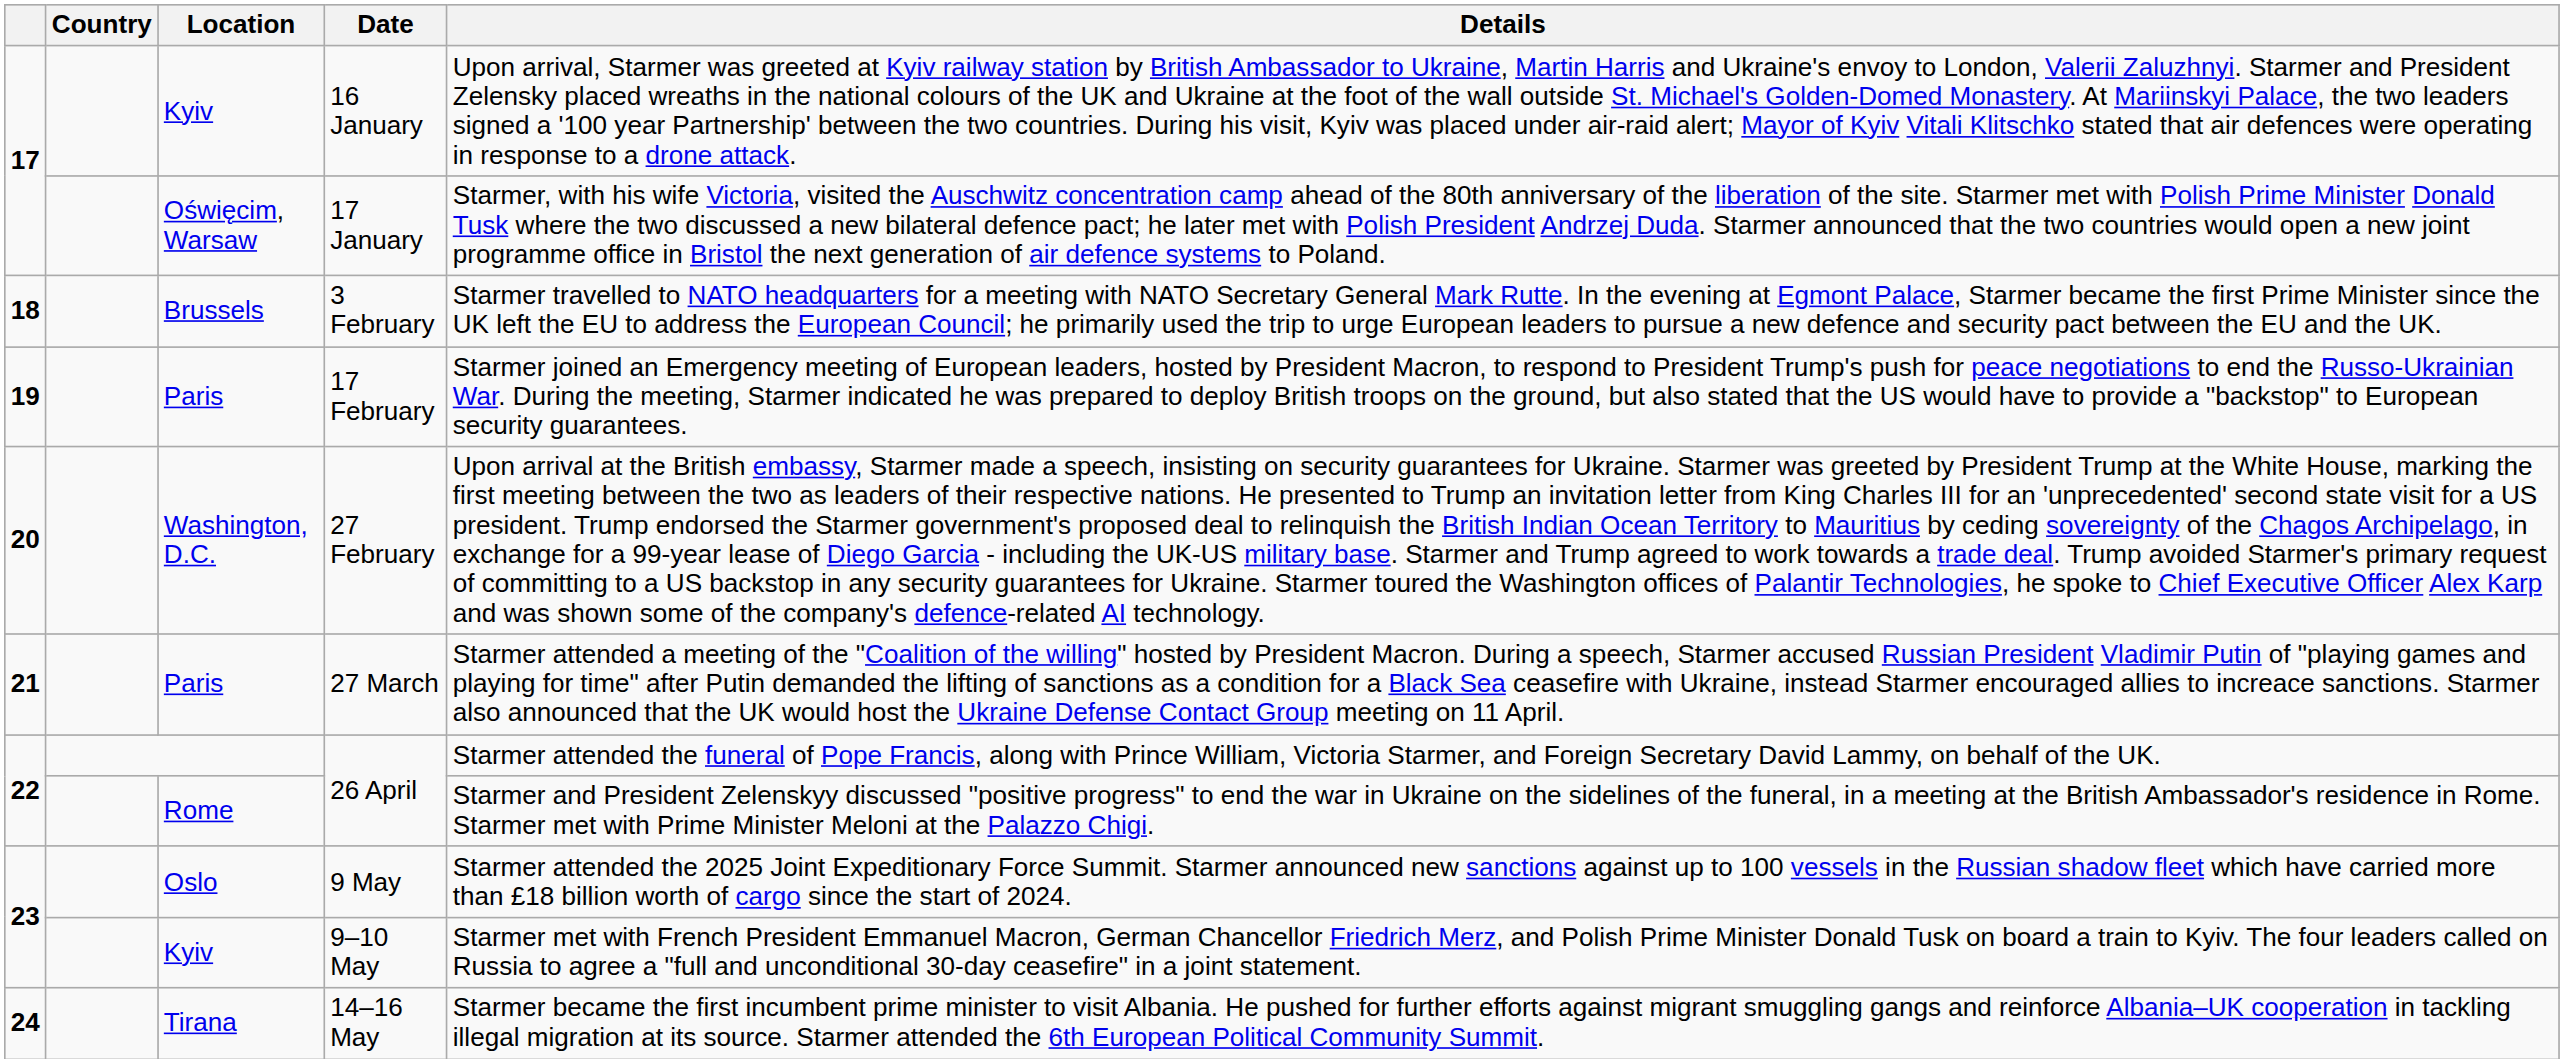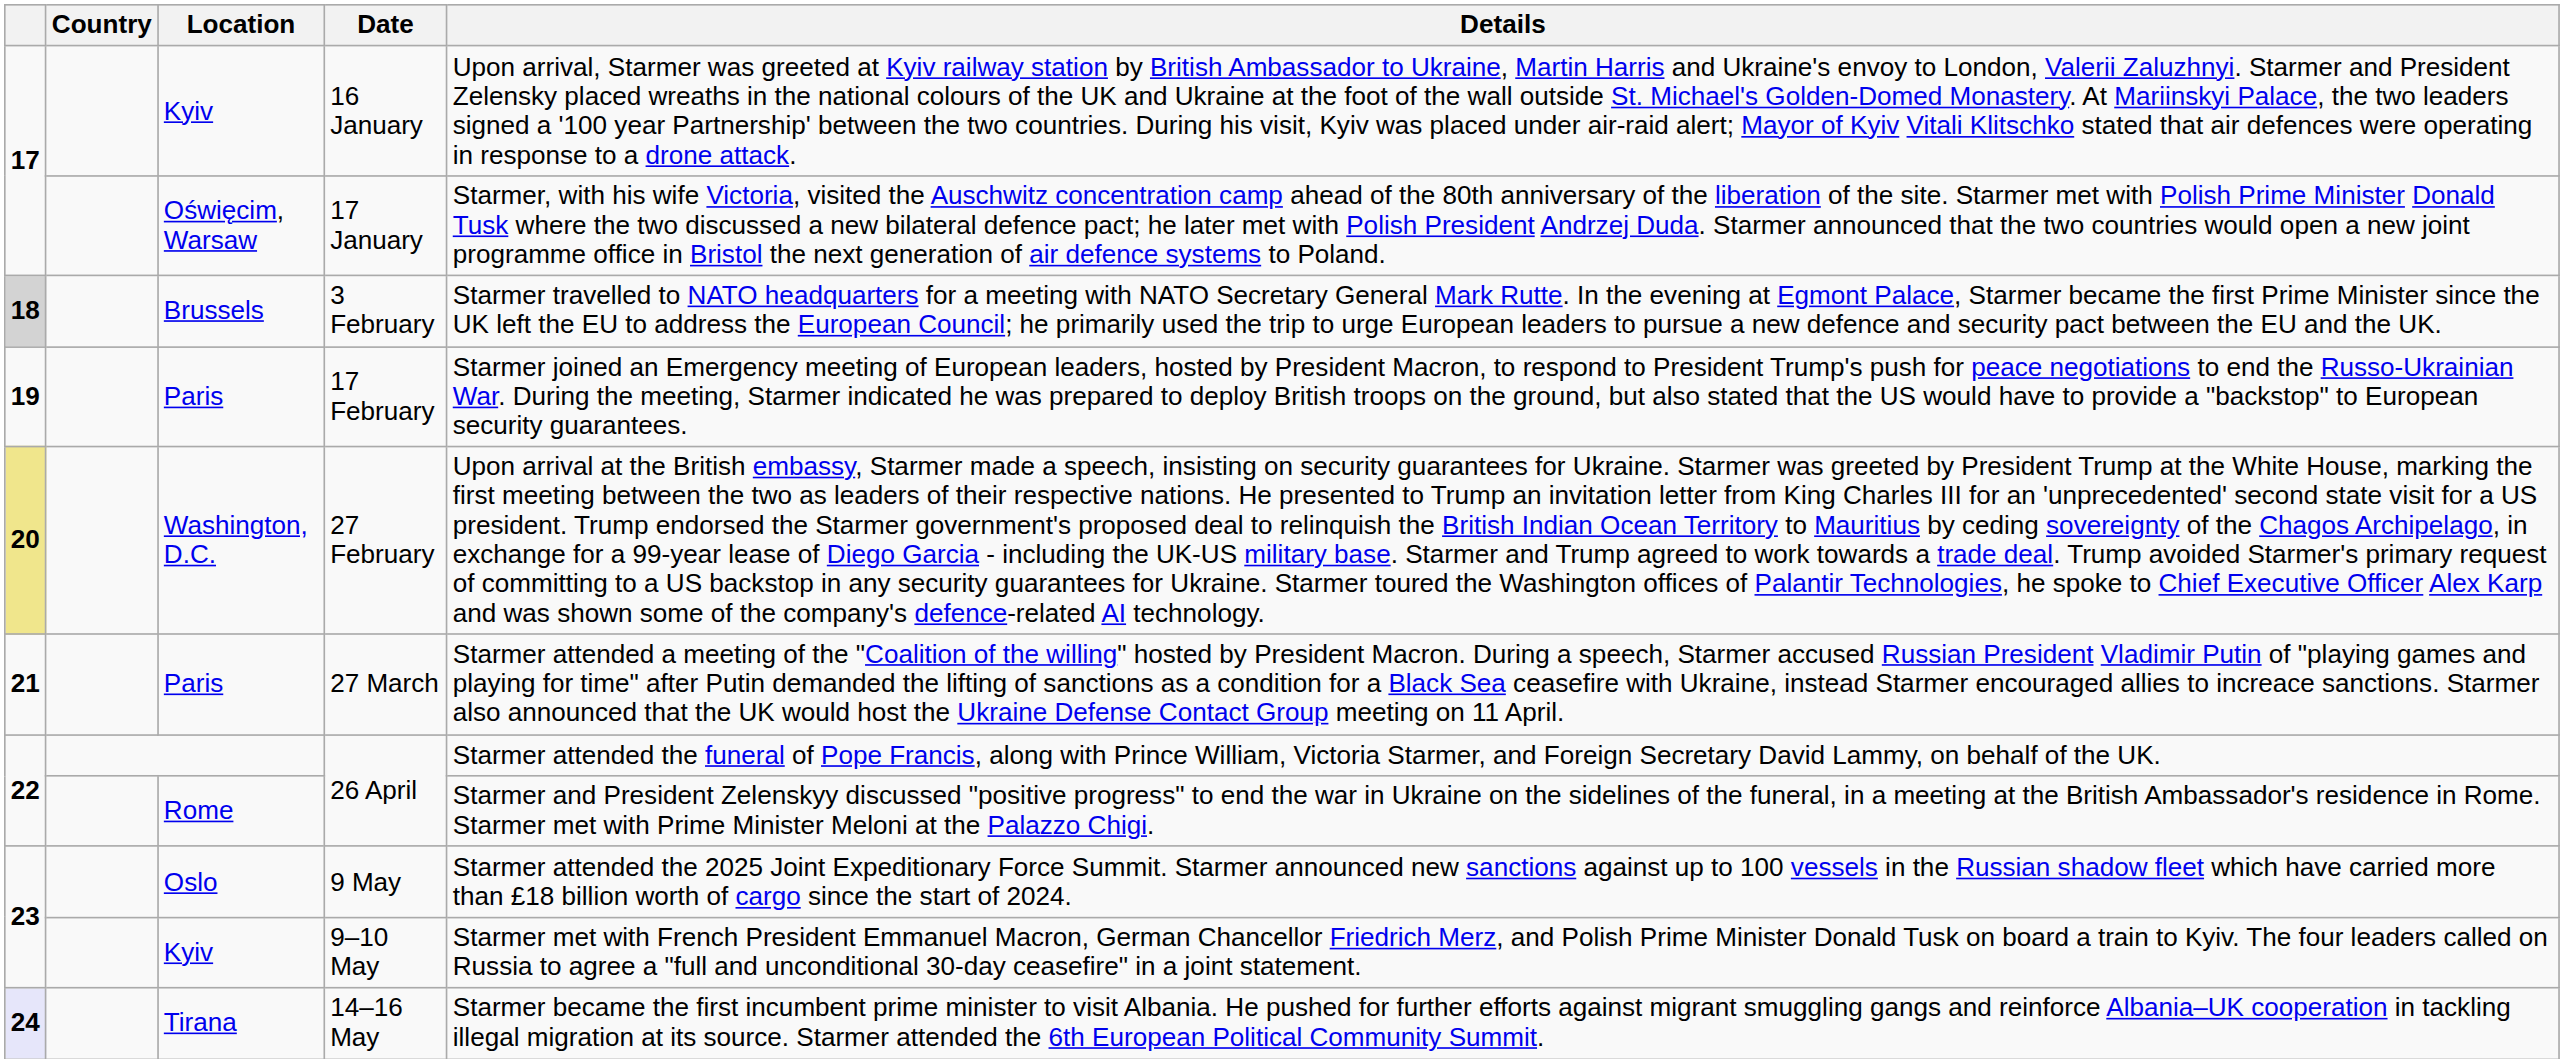(25, 310) no background -> (25, 310) lightgrey background
(25, 540) no background -> (25, 540) khaki background
(25, 1022) no background -> (25, 1022) lavender background
